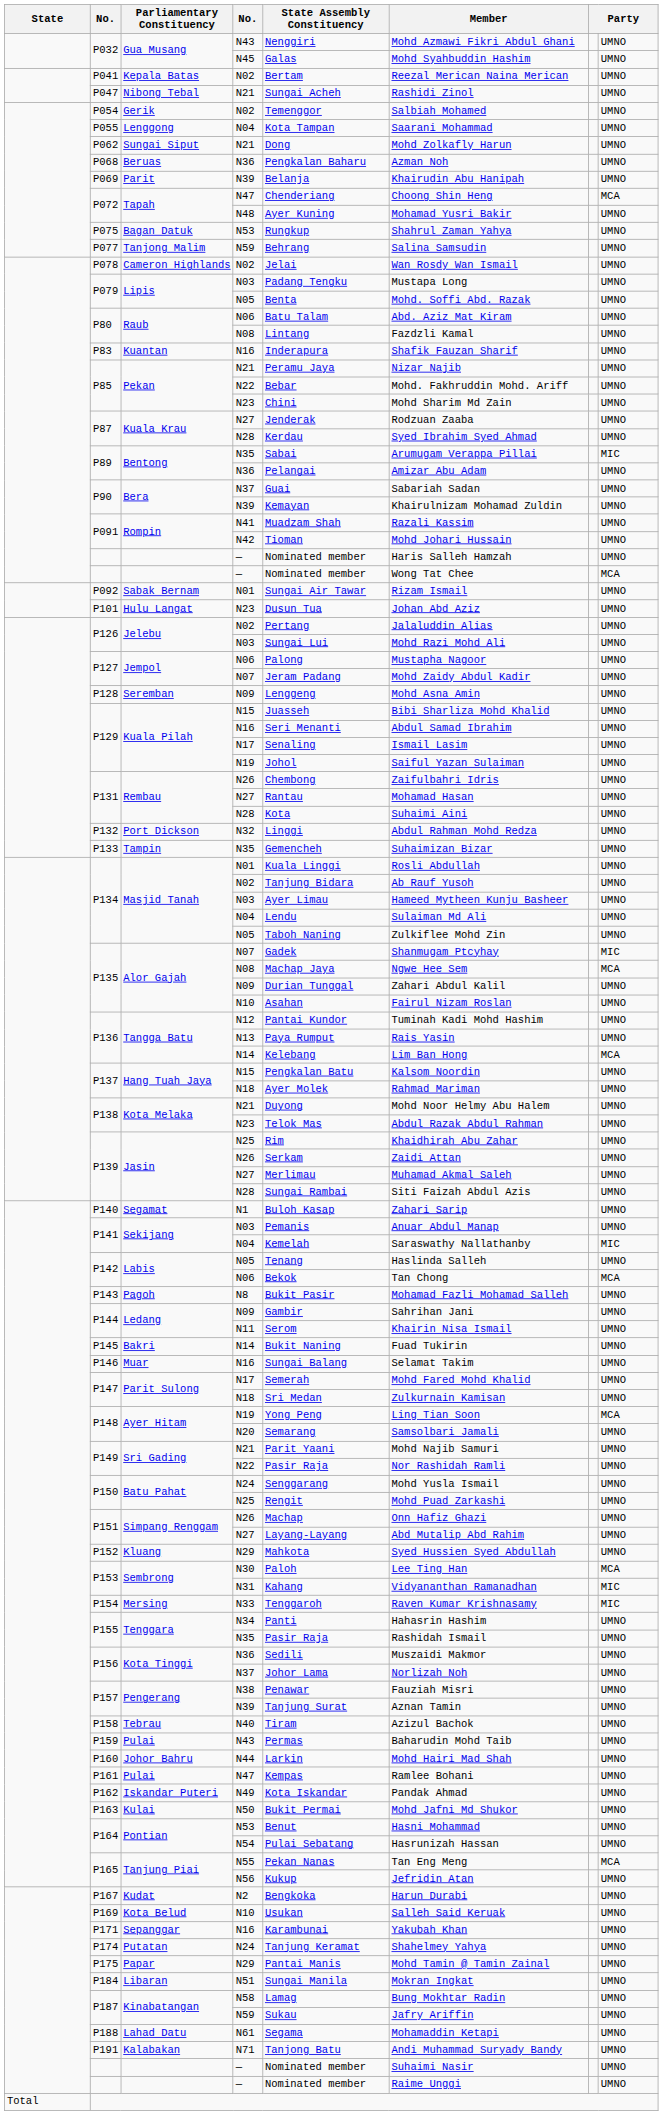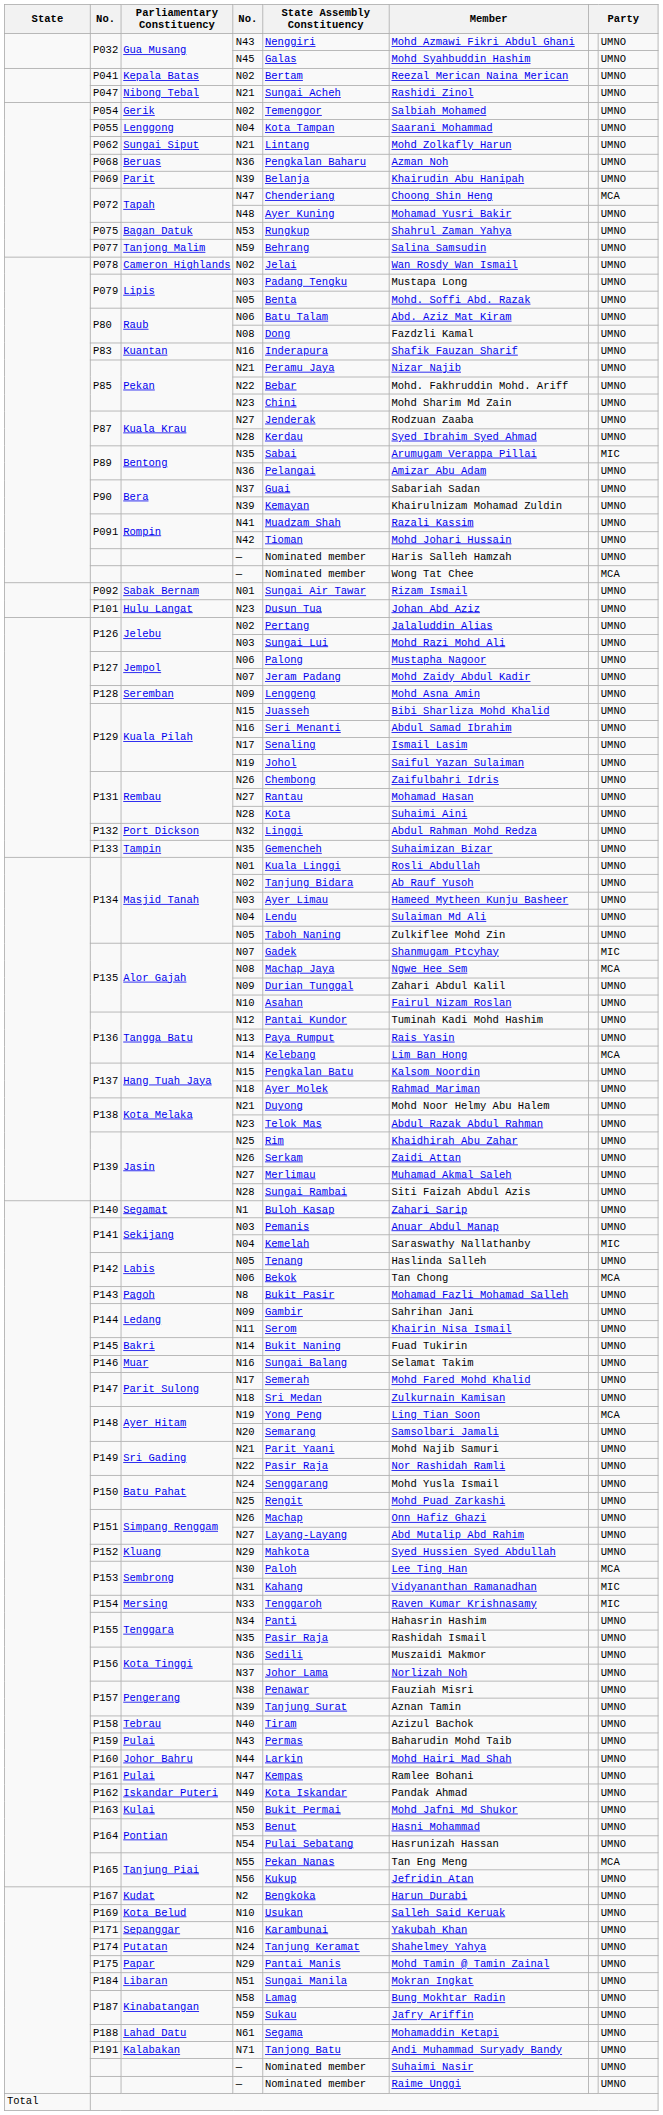(278, 145) Dong -> (287, 145) Lintang
(287, 334) Lintang -> (278, 334) Dong
